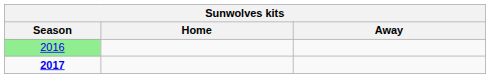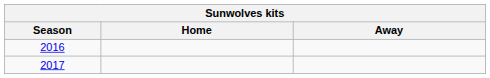(52, 48) lightgreen background -> (52, 48) no background
(52, 65) bold -> (52, 65) normal
